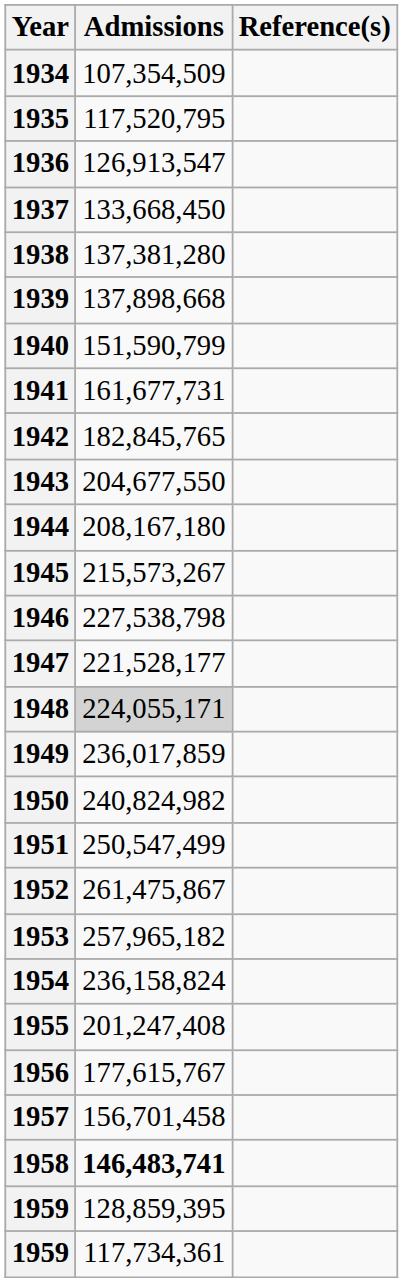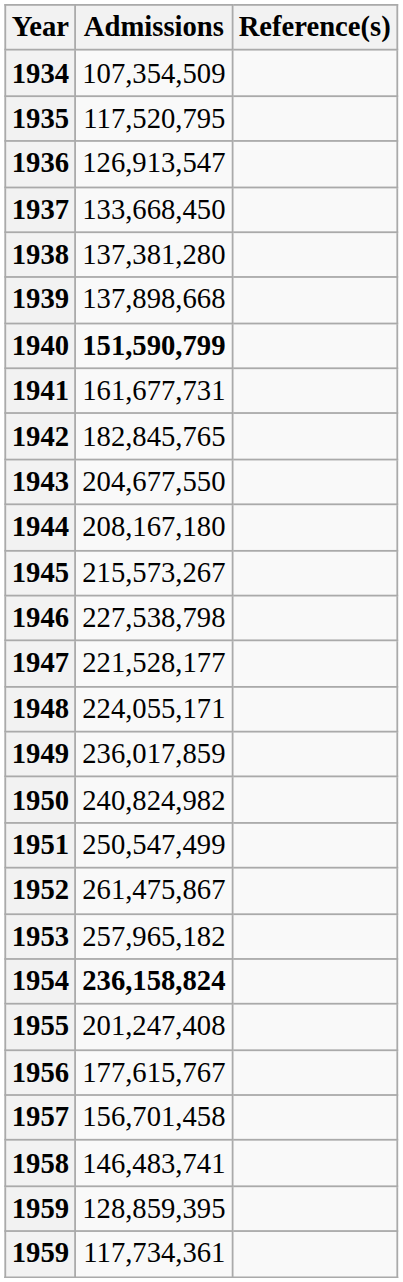(154, 345) normal -> (154, 345) bold
(154, 708) lightgrey background -> (154, 708) no background
(154, 981) normal -> (154, 981) bold
(154, 1162) bold -> (154, 1162) normal
